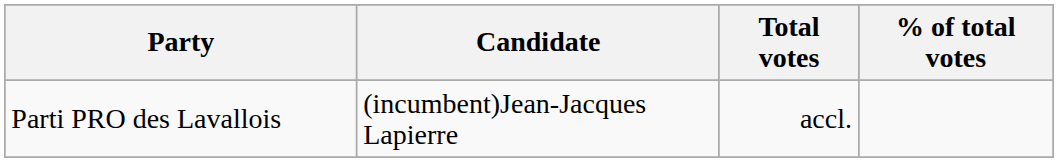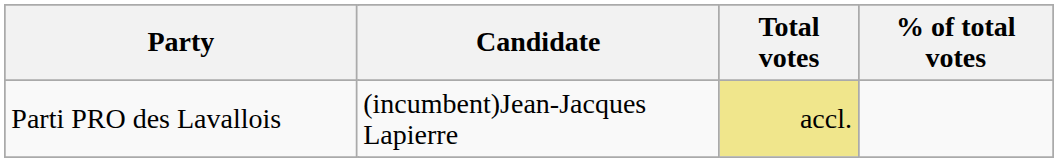(826, 118) no background -> (826, 118) khaki background
